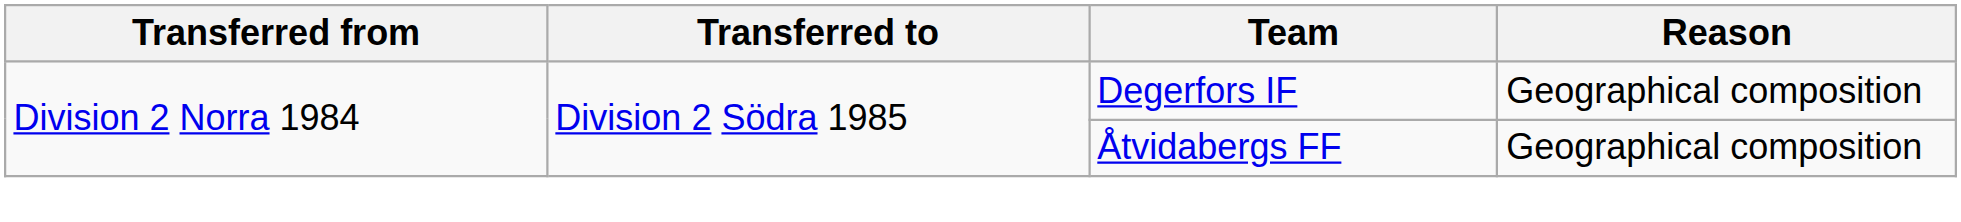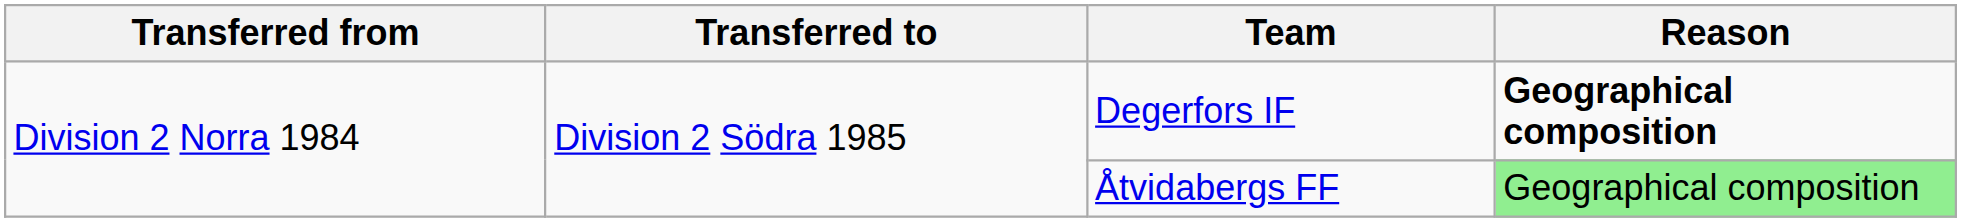(1714, 90) normal -> (1618, 110) bold
(1714, 147) no background -> (1711, 187) lightgreen background
